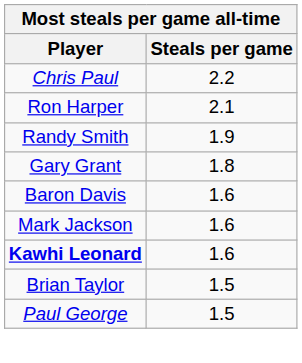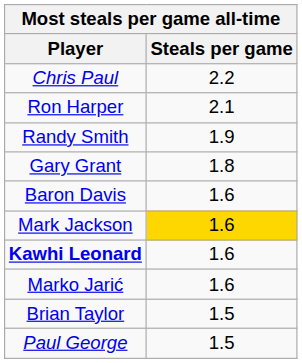(222, 225) no background -> (222, 225) gold background
+ row: (75, 284)
